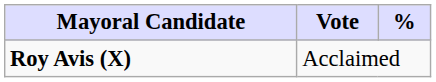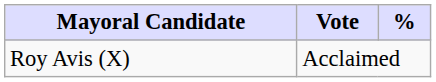(70, 58) bold -> (70, 58) normal
